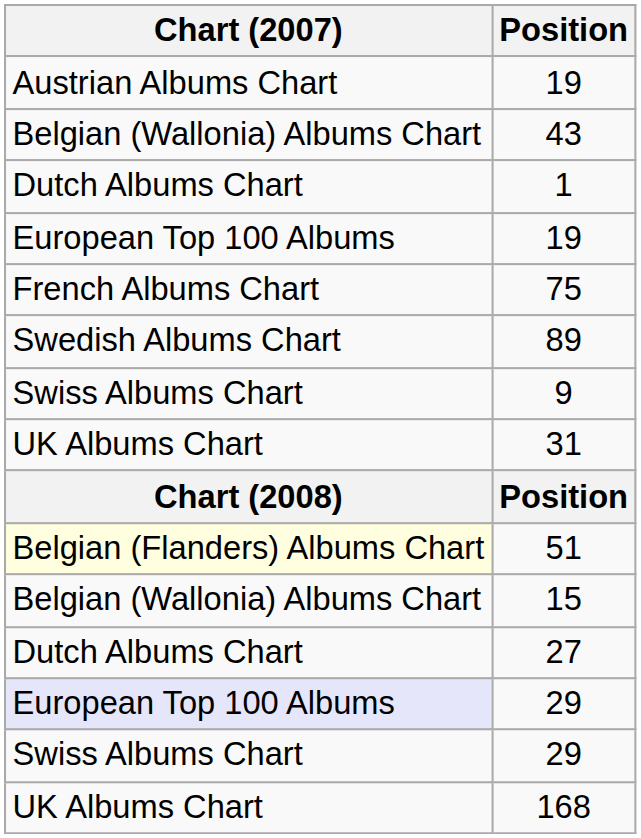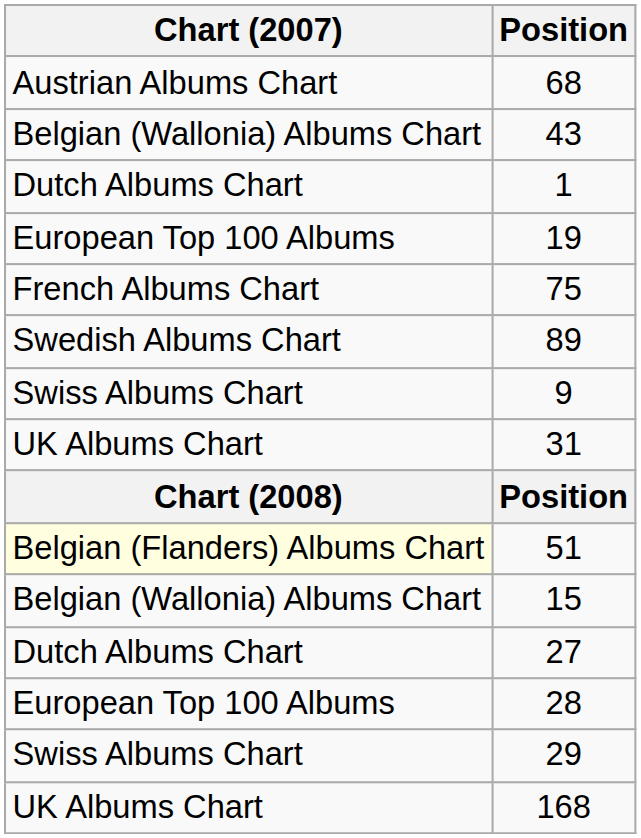(564, 82) 19 -> (564, 82) 68
(204, 703) lavender background -> (204, 703) no background
(564, 703) 29 -> (564, 703) 28
